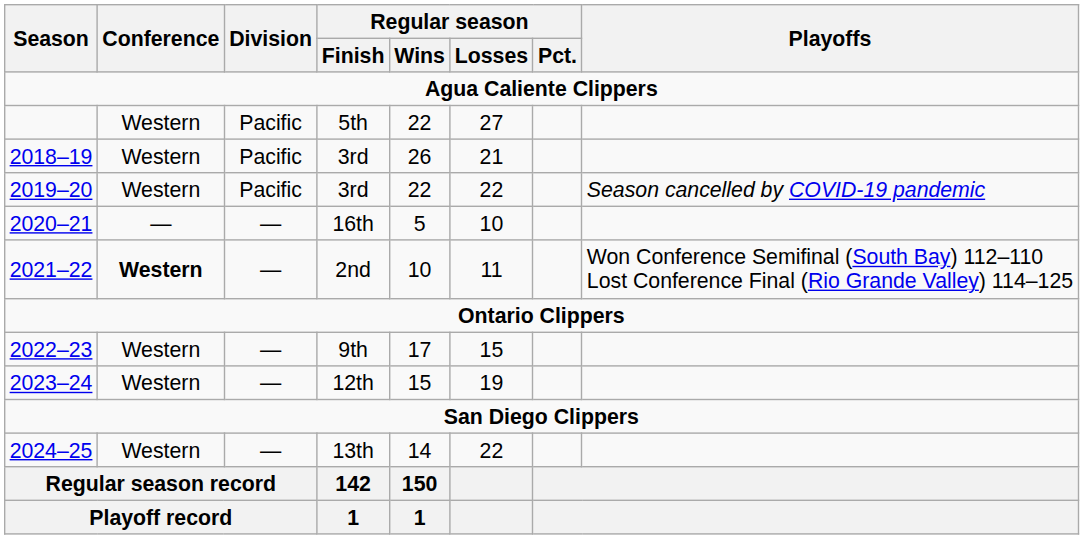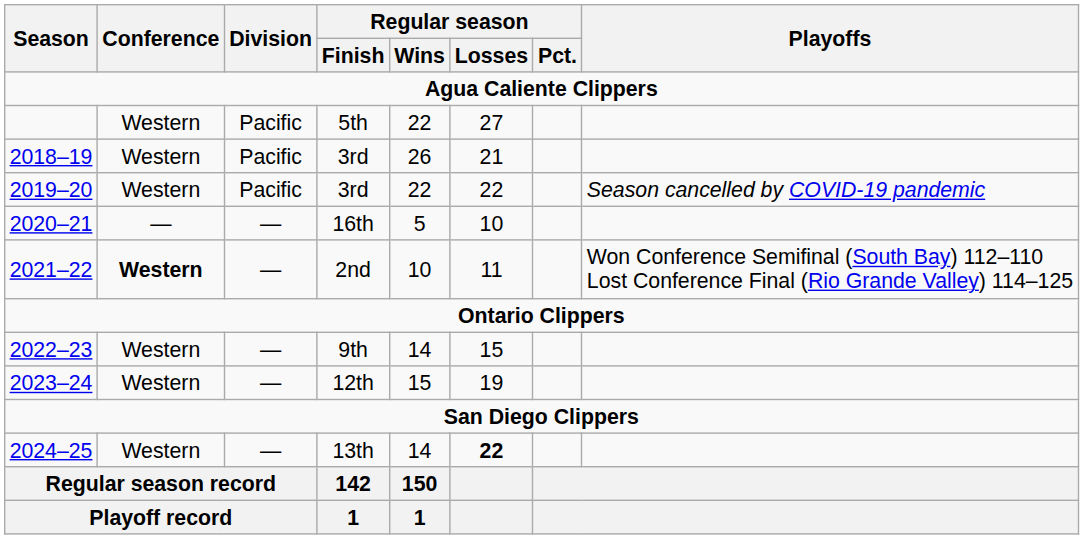(420, 349) 17 -> (420, 349) 14
(491, 450) normal -> (491, 450) bold
